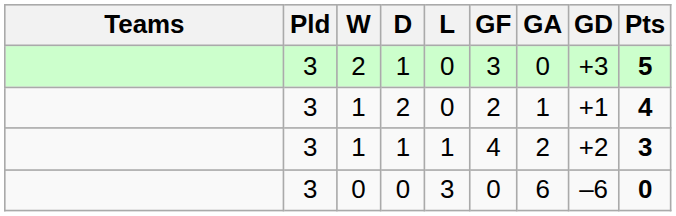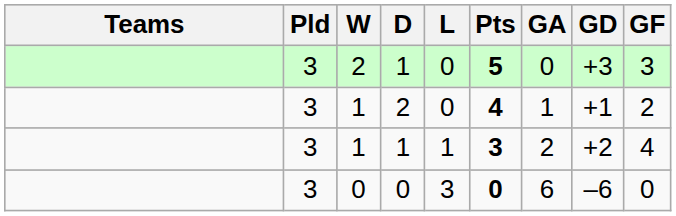columns swapped: (493, 25) <-> (645, 25)
